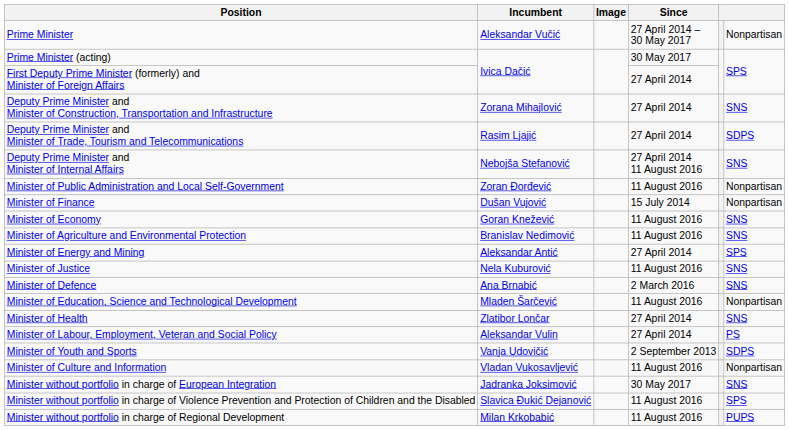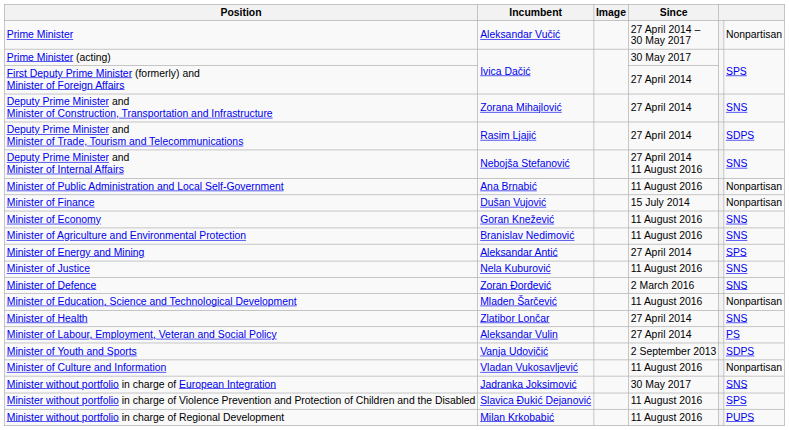(516, 186) Zoran Đorđević -> (509, 186) Ana Brnabić
(509, 285) Ana Brnabić -> (516, 285) Zoran Đorđević
